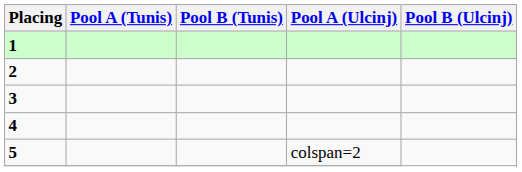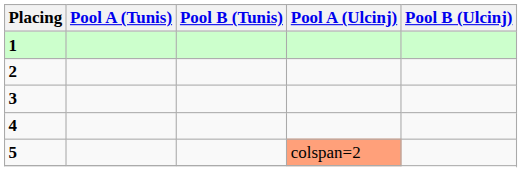(326, 152) no background -> (326, 152) lightsalmon background
